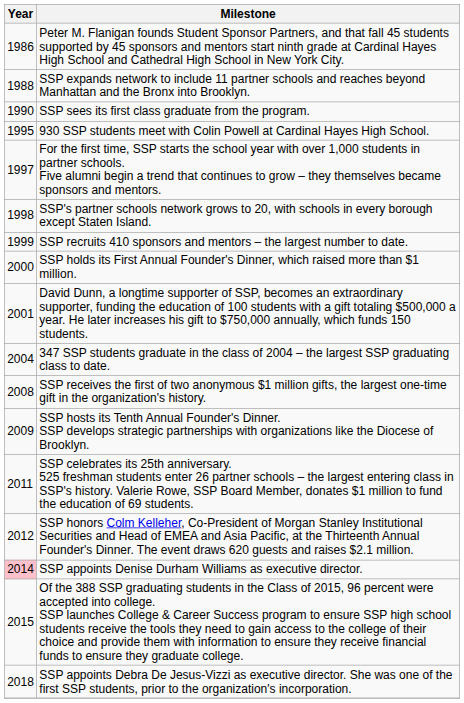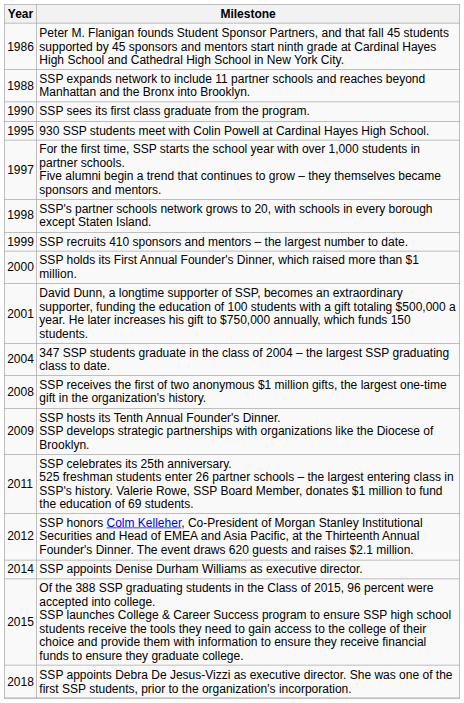(20, 569) pink background -> (20, 569) no background
